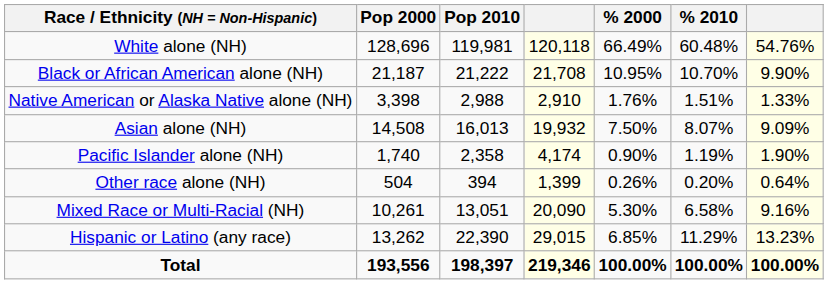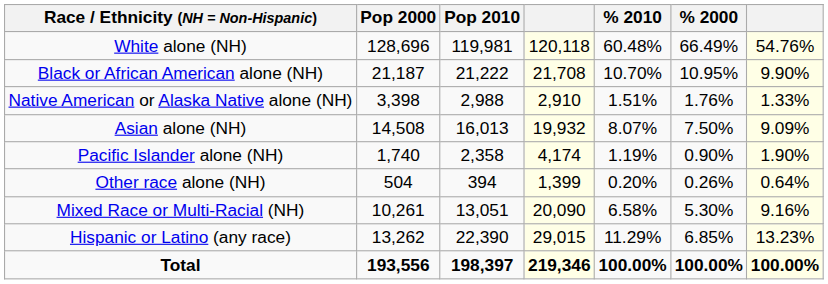columns swapped: (633, 18) <-> (709, 18)
